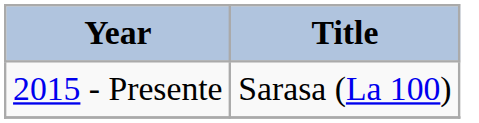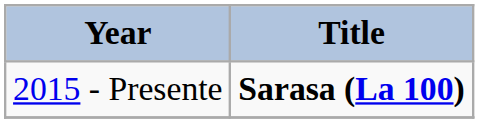(345, 88) normal -> (352, 88) bold
